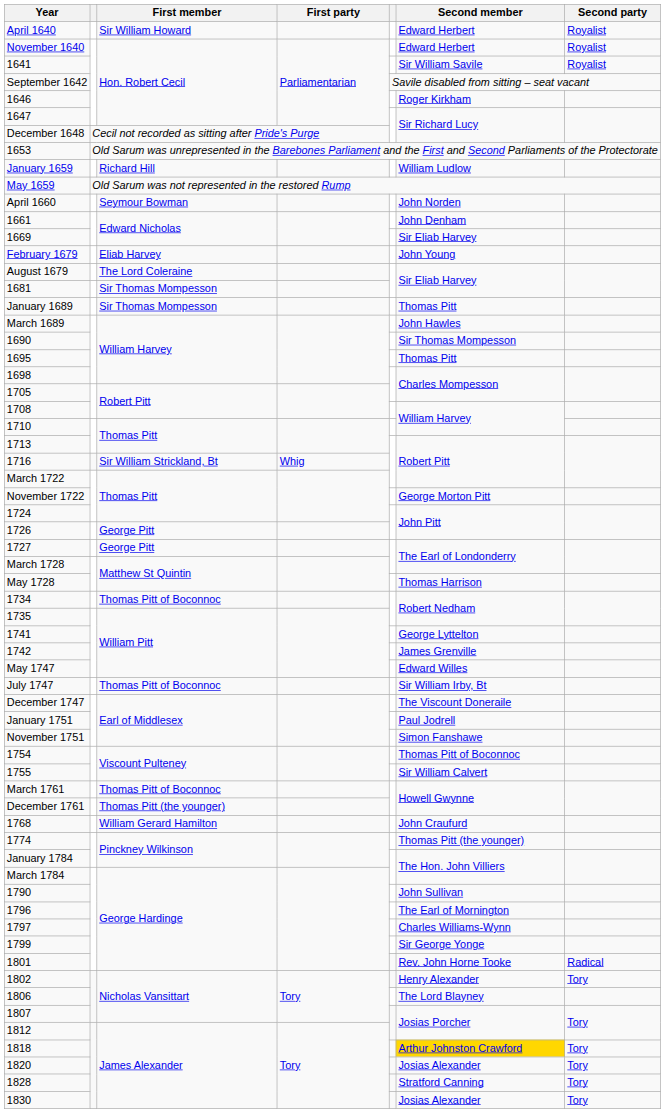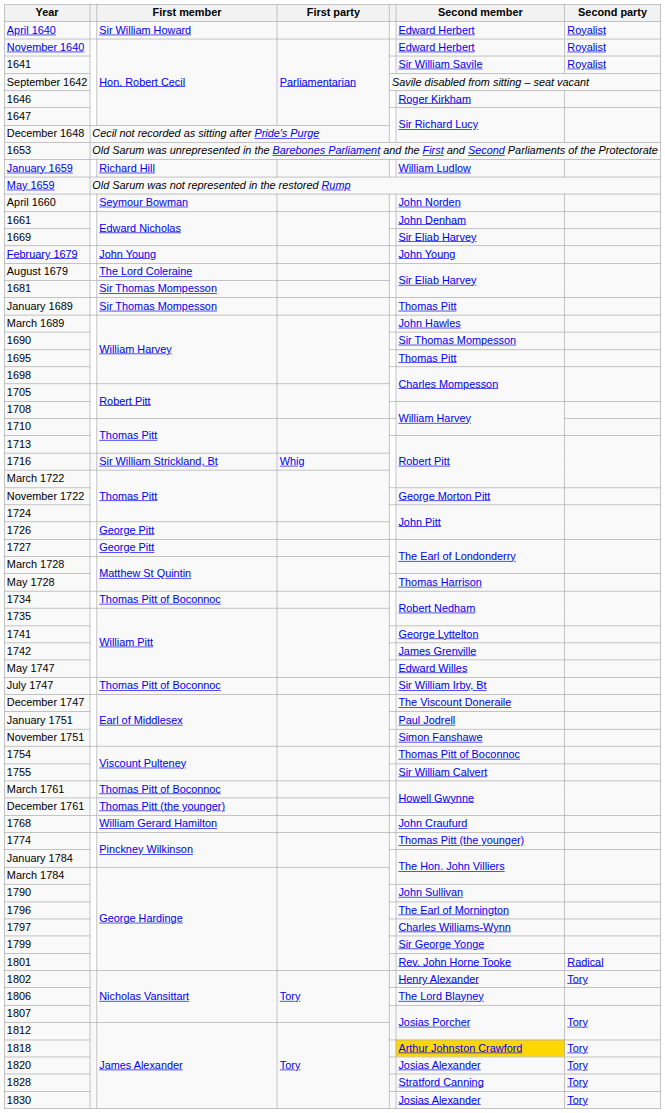(130, 254) Eliab Harvey -> (128, 254) John Young
